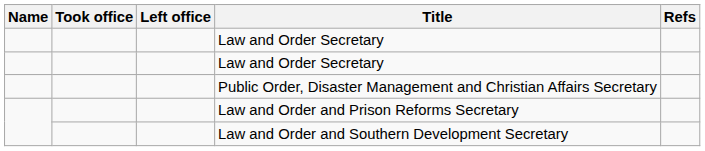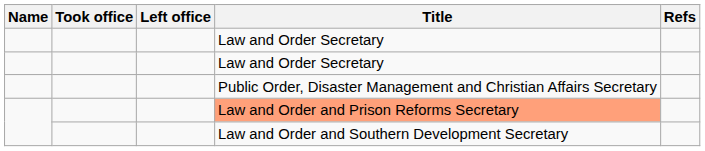(368, 110) no background -> (368, 110) lightsalmon background
